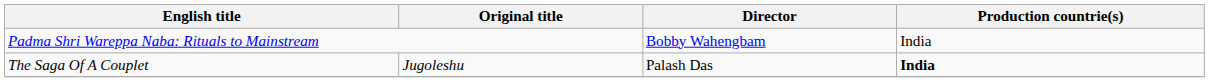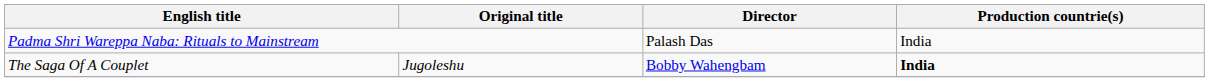(706, 40) Bobby Wahengbam -> (679, 40) Palash Das
(679, 64) Palash Das -> (706, 64) Bobby Wahengbam
